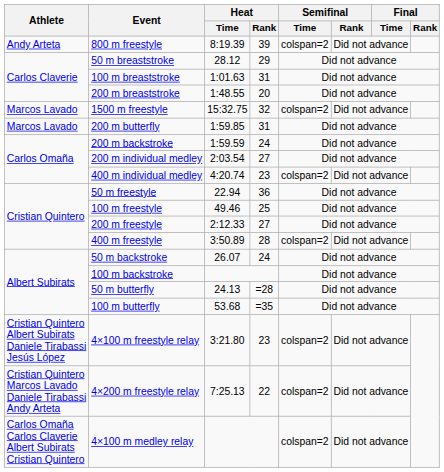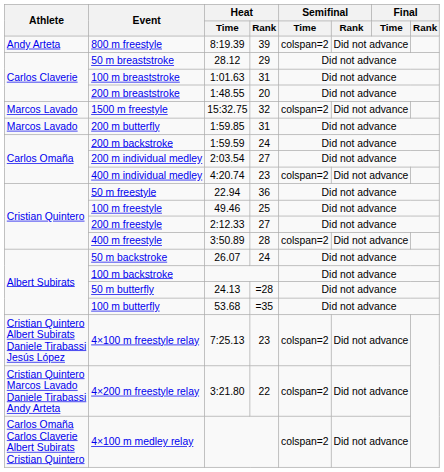(227, 341) 3:21.80 -> (227, 341) 7:25.13
(227, 391) 7:25.13 -> (227, 391) 3:21.80
